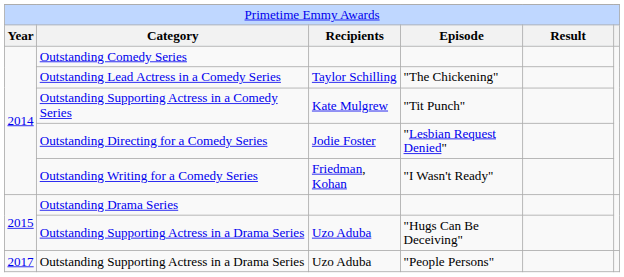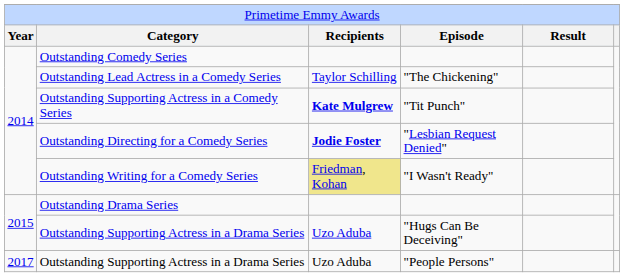(350, 105) normal -> (352, 105) bold
(344, 141) normal -> (346, 141) bold
(339, 176) no background -> (339, 176) khaki background
